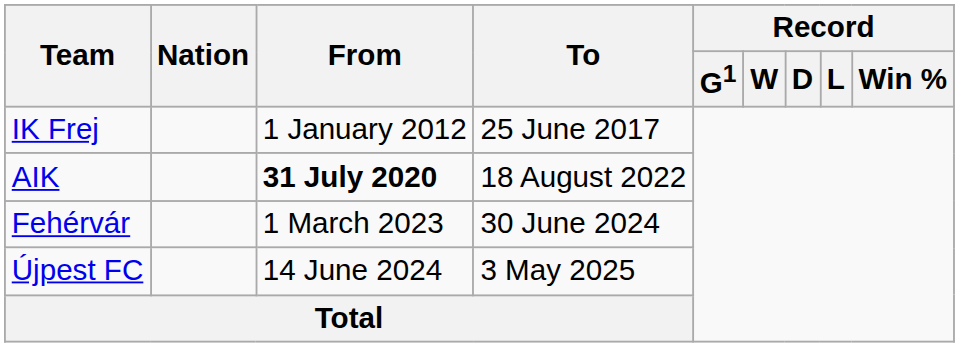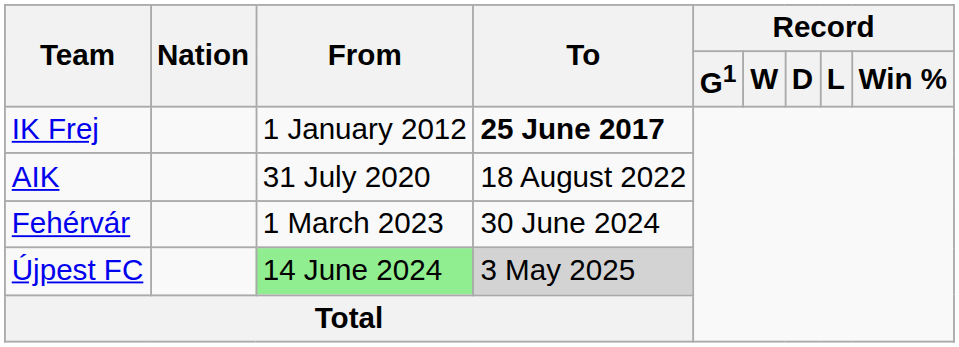(570, 129) normal -> (573, 129) bold
(350, 176) bold -> (347, 176) normal
(352, 270) no background -> (352, 270) lightgreen background
(558, 270) no background -> (558, 270) lightgrey background
